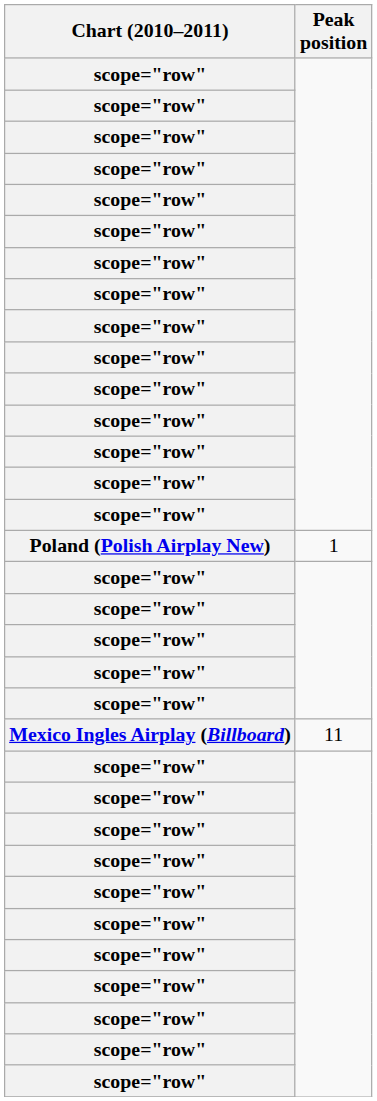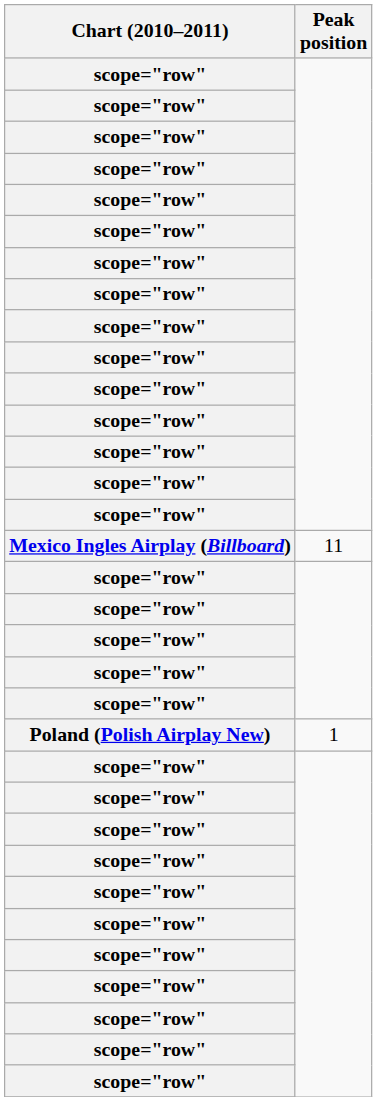rows swapped: (150, 734) <-> (150, 545)
